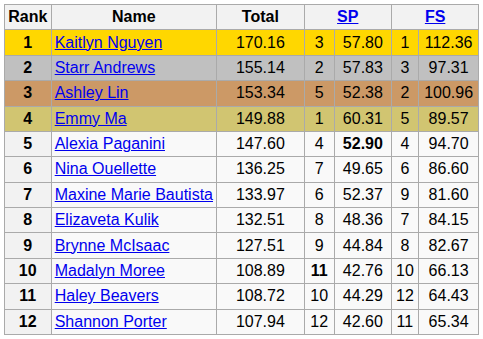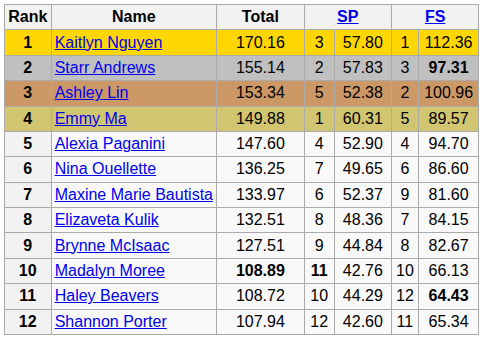(449, 67) normal -> (449, 67) bold
(363, 144) bold -> (363, 144) normal
(260, 270) normal -> (260, 270) bold
(449, 296) normal -> (449, 296) bold
